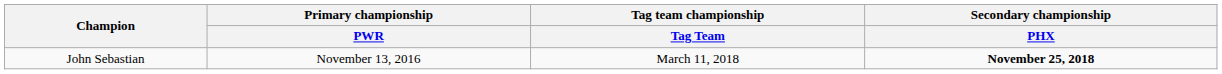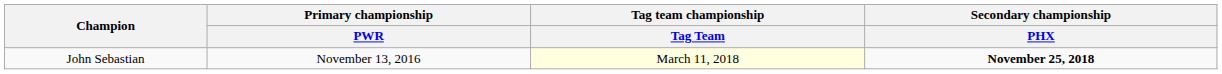(698, 57) no background -> (698, 57) lightyellow background
